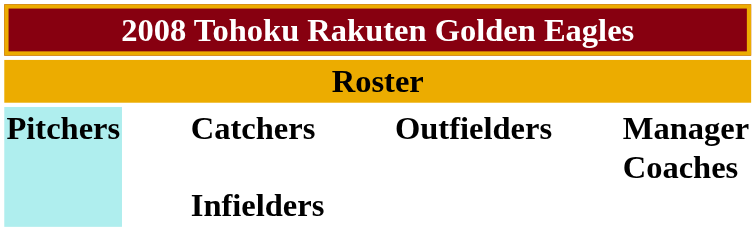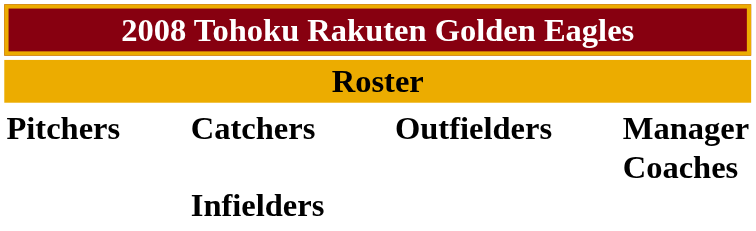(63, 127) paleturquoise background -> (63, 127) no background
